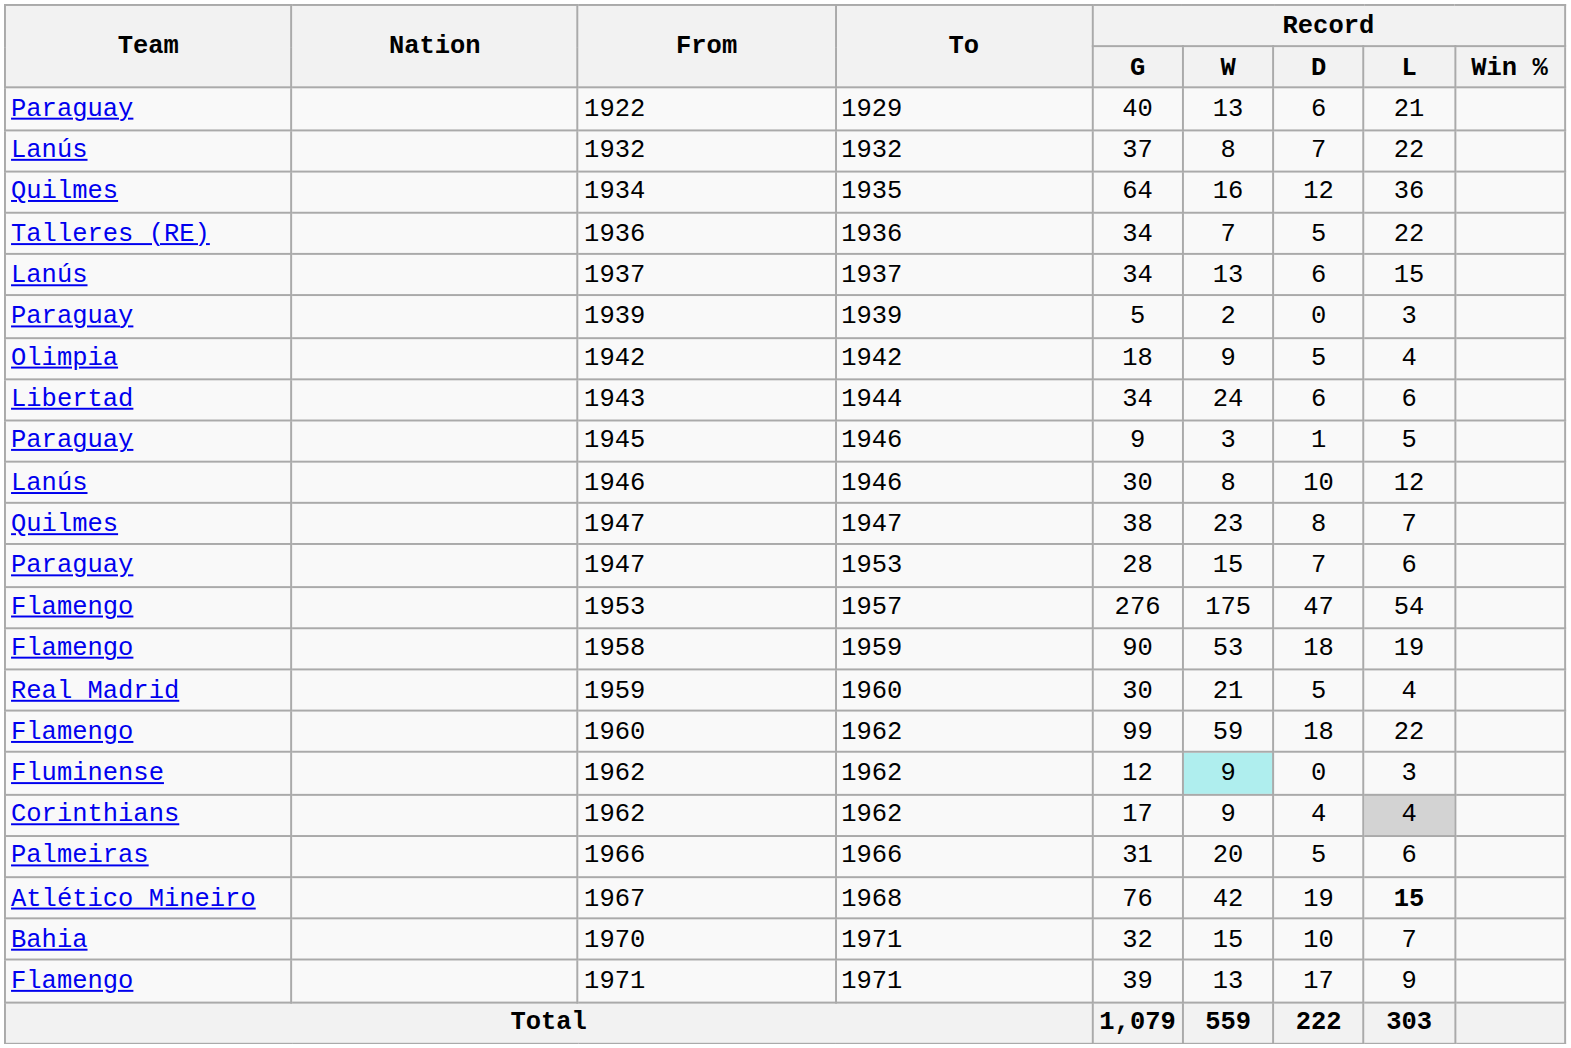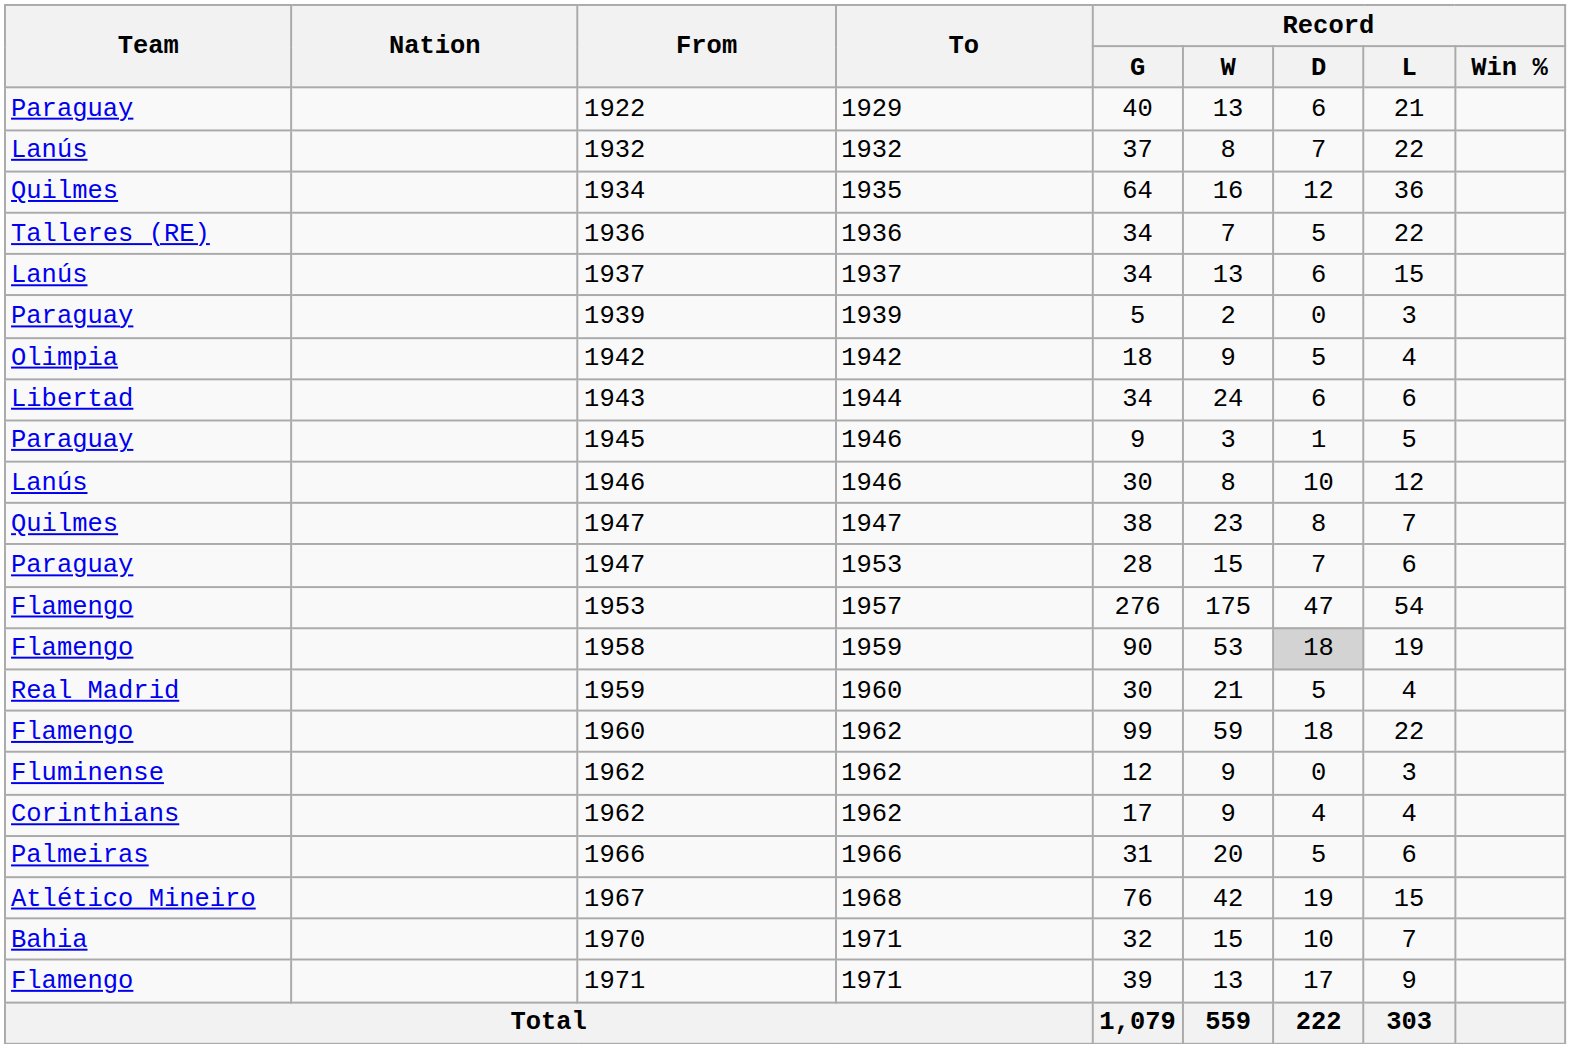(1319, 649) no background -> (1319, 649) lightgrey background
(1228, 773) paleturquoise background -> (1228, 773) no background
(1409, 815) lightgrey background -> (1409, 815) no background
(1409, 898) bold -> (1409, 898) normal
